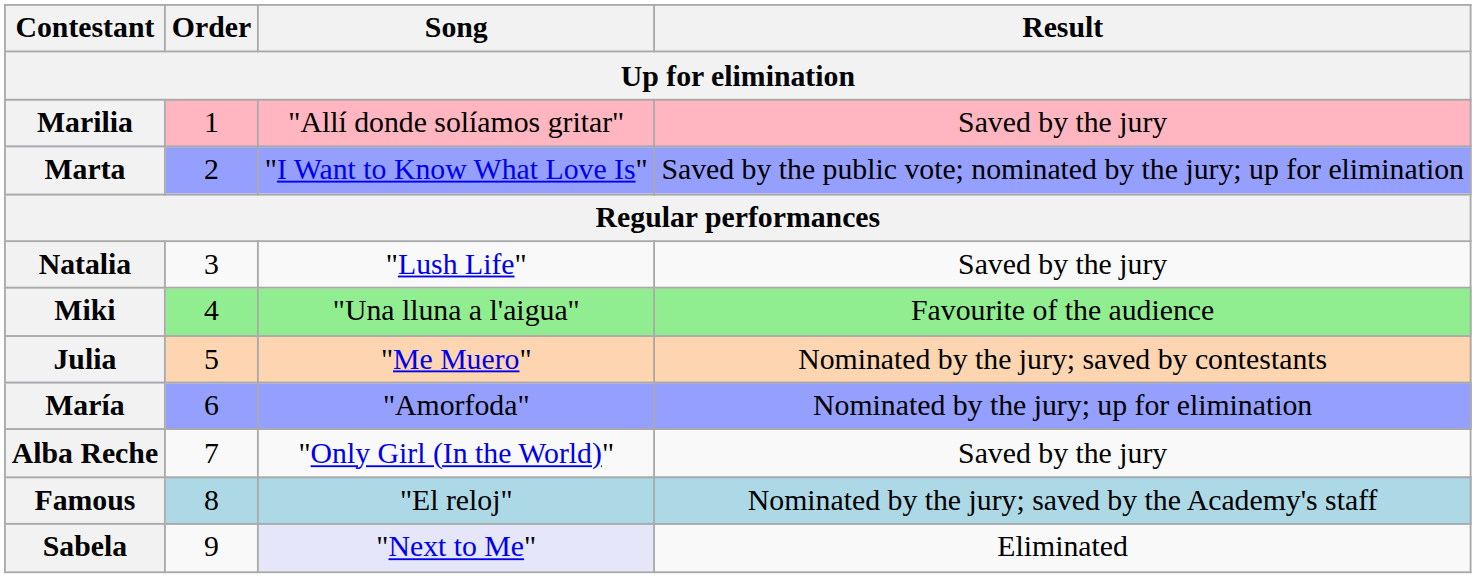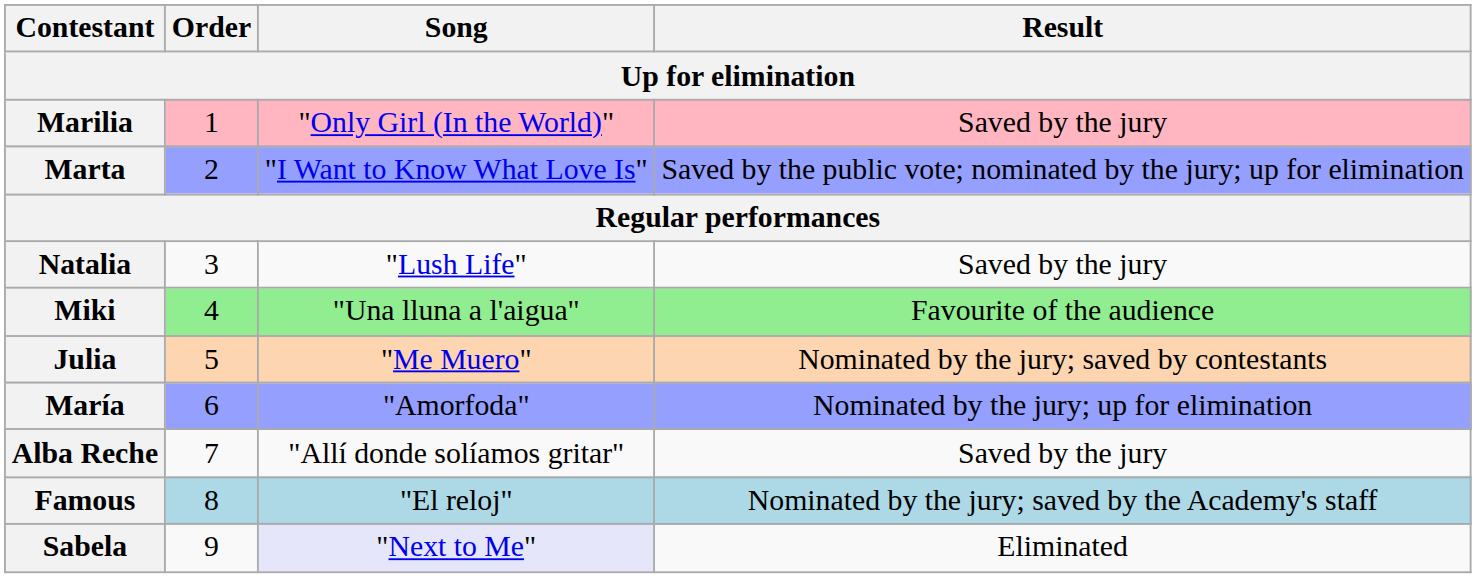(456, 122) "Allí donde solíamos gritar" -> (456, 122) "Only Girl (In the World)"
(456, 452) "Only Girl (In the World)" -> (456, 452) "Allí donde solíamos gritar"
